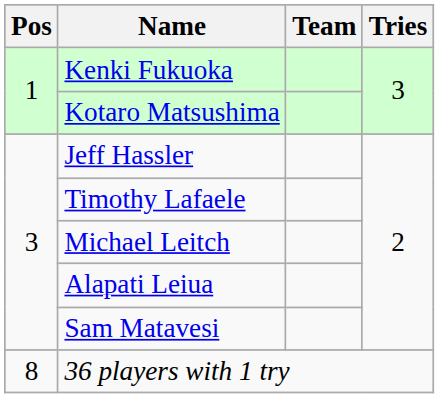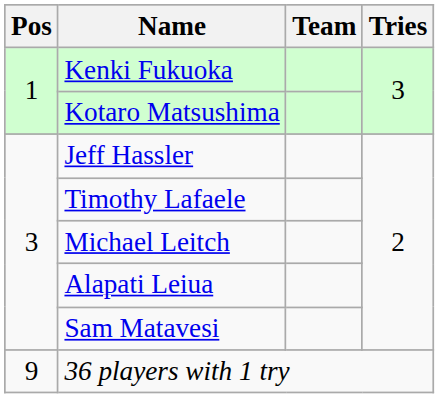(32, 371) 8 -> (32, 371) 9
